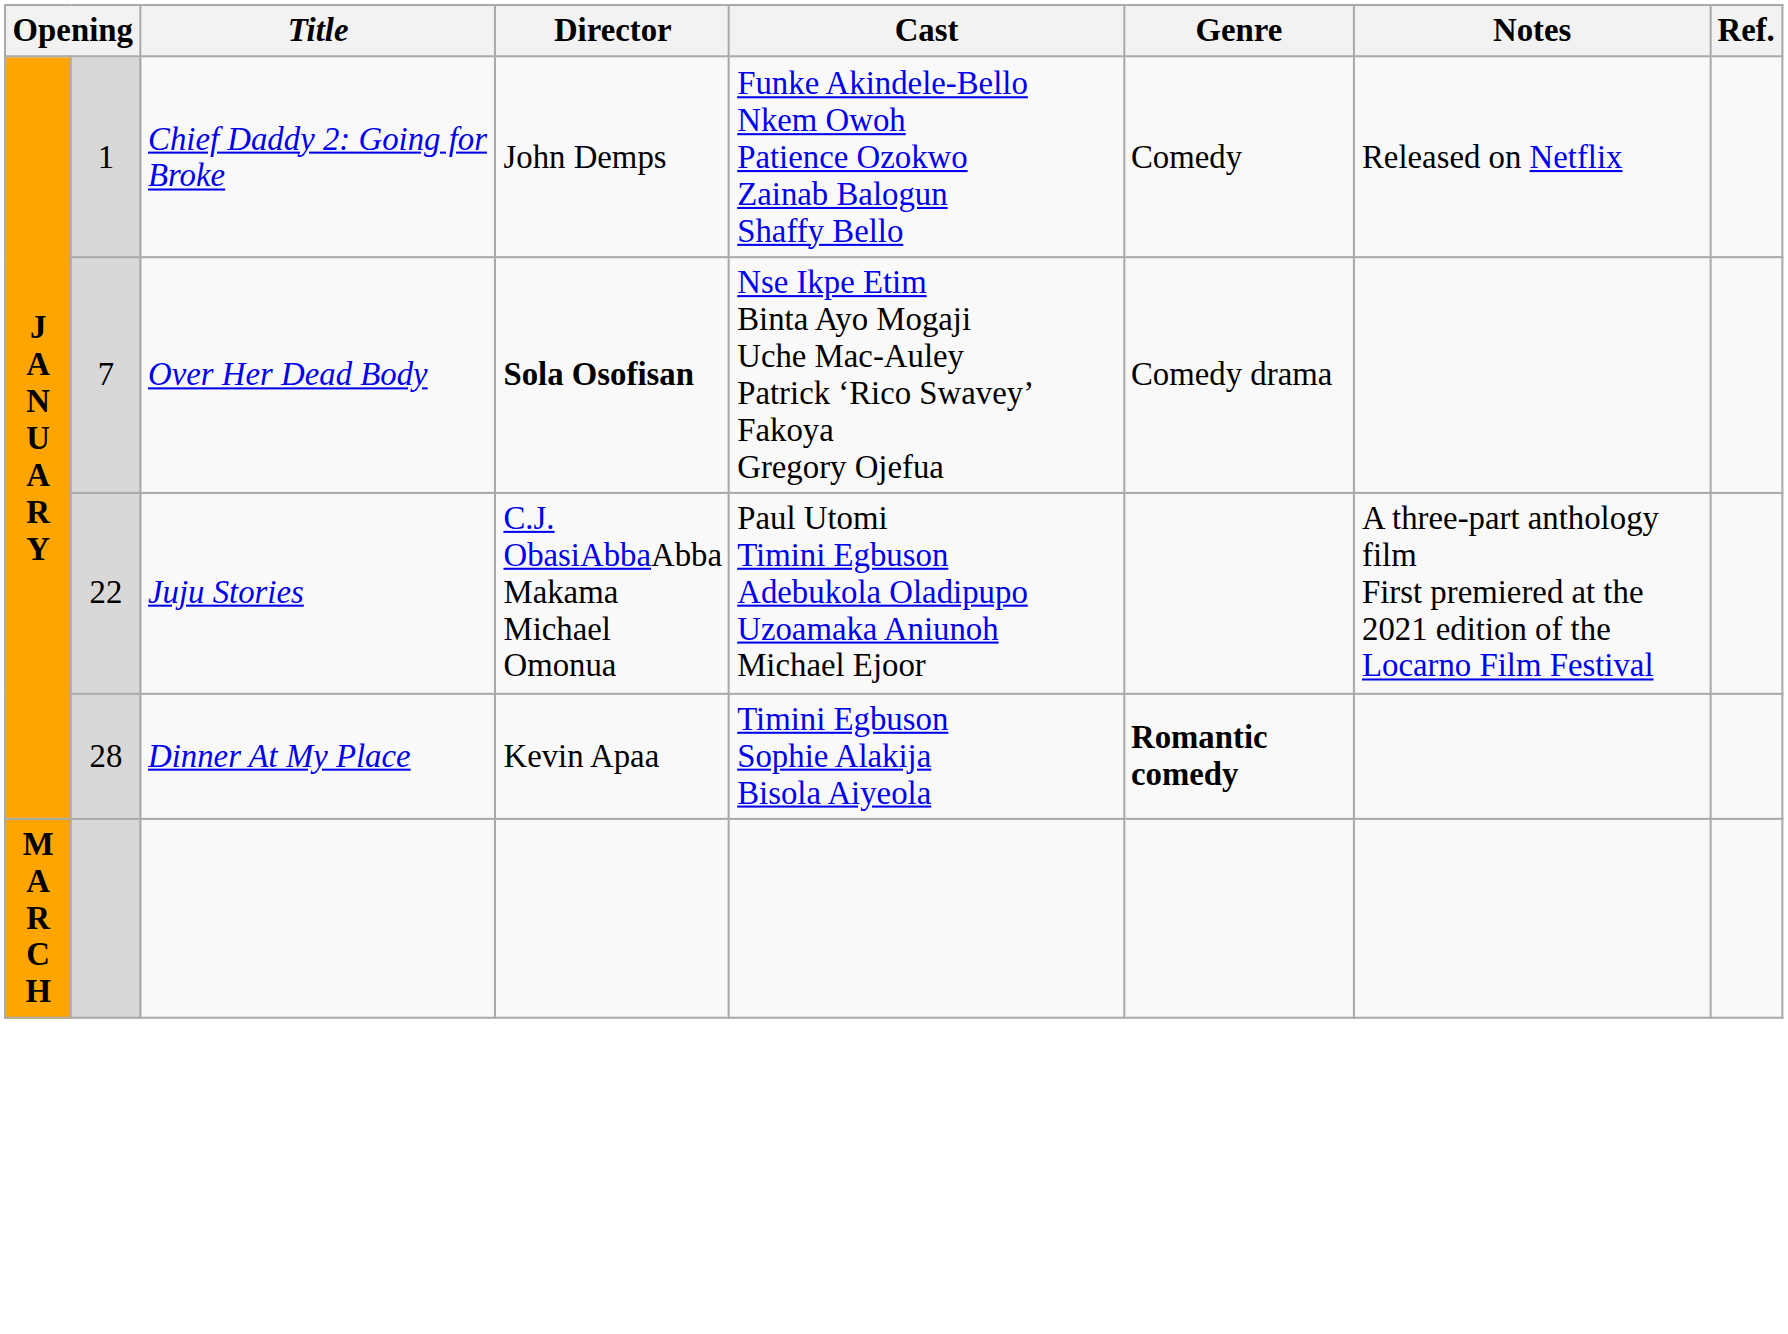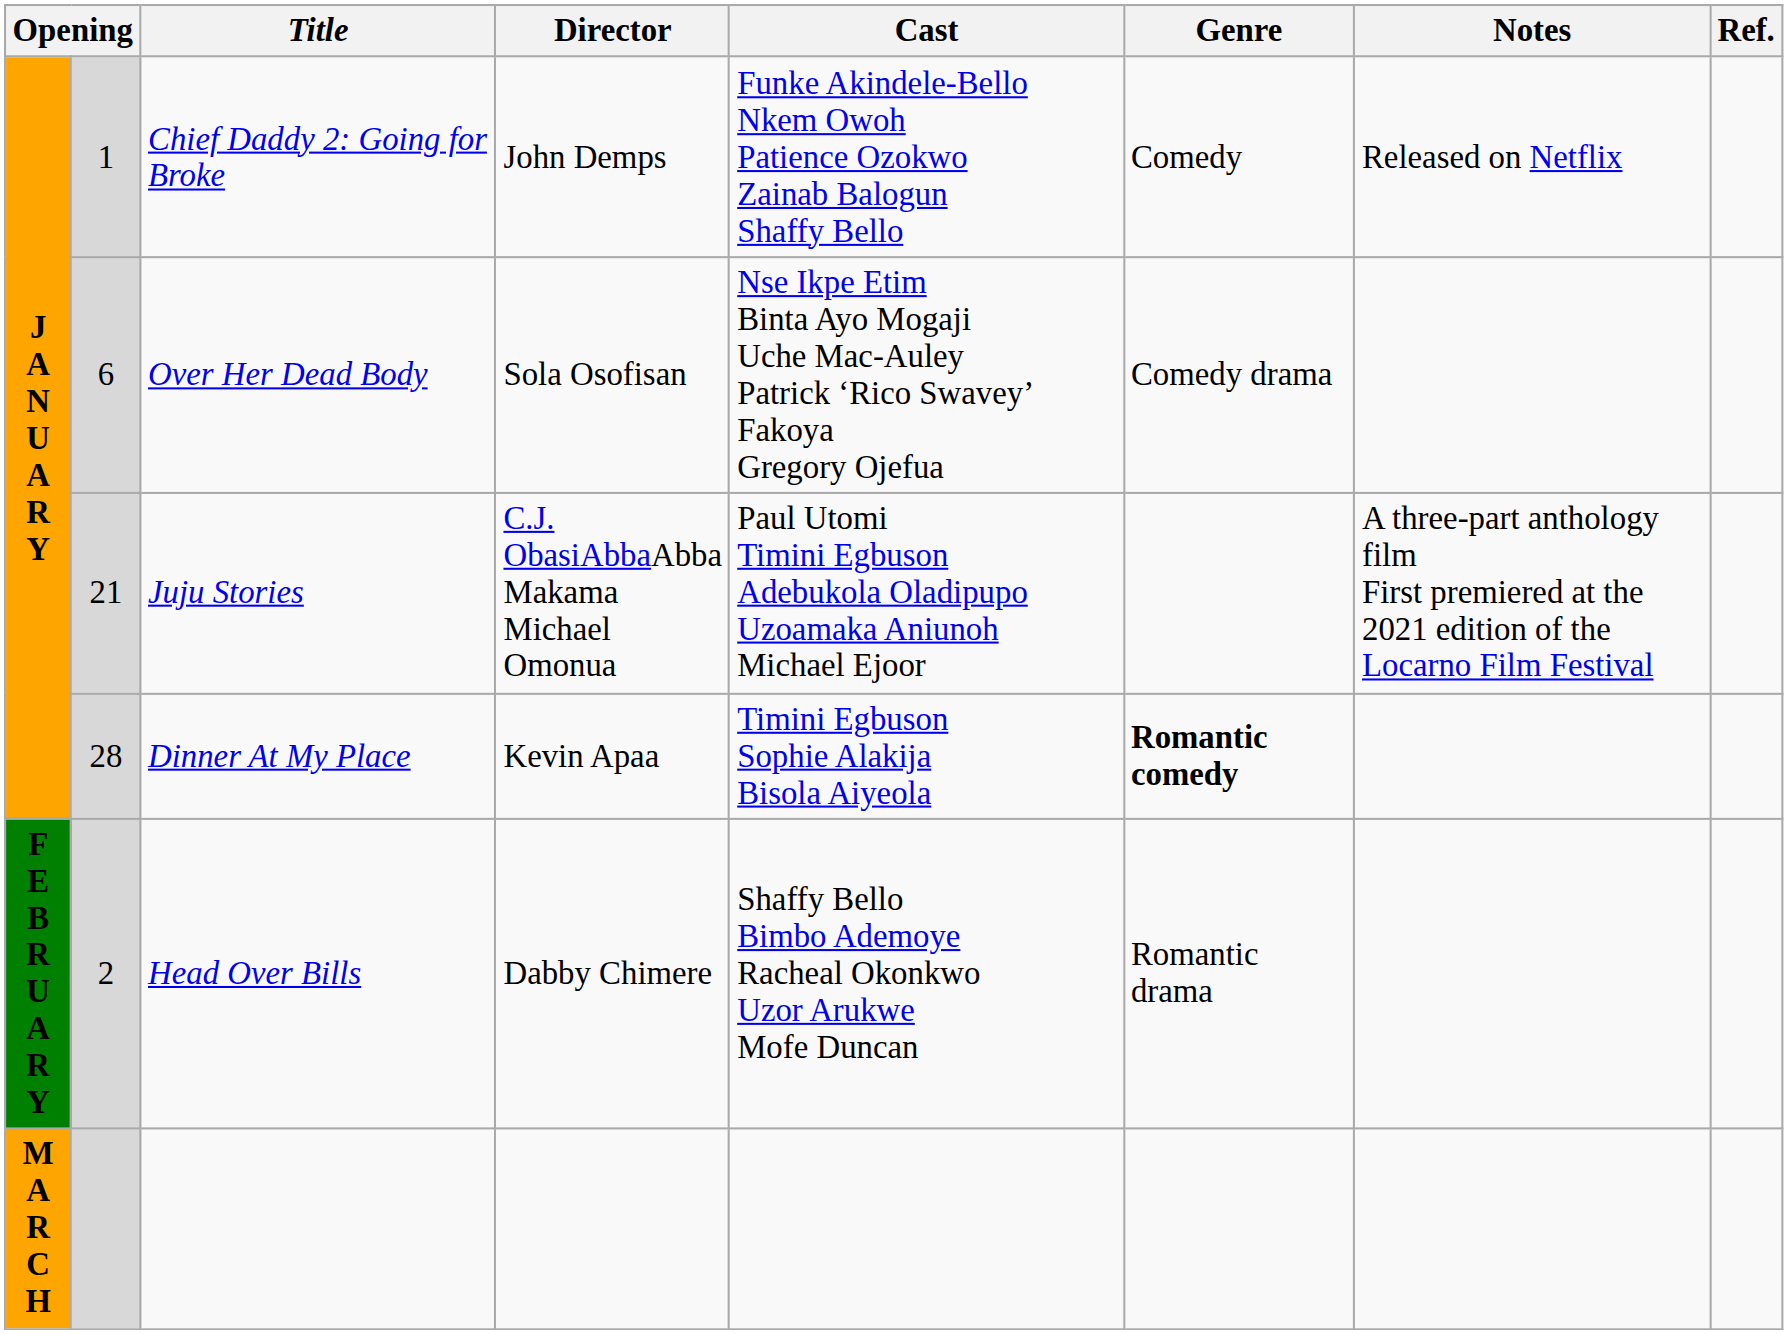(106, 374) 7 -> (106, 374) 6
(599, 374) bold -> (595, 374) normal
(106, 592) 22 -> (106, 592) 21
+ row: (255, 973)
